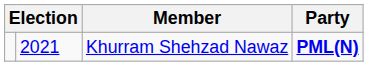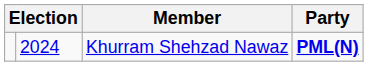(40, 46) 2021 -> (40, 46) 2024
